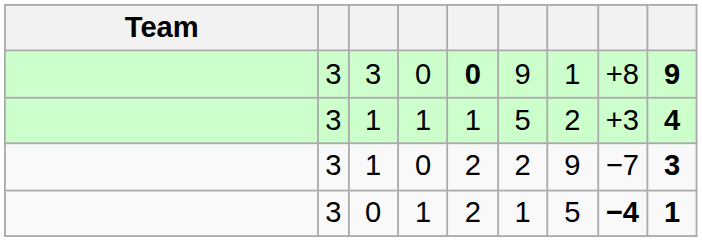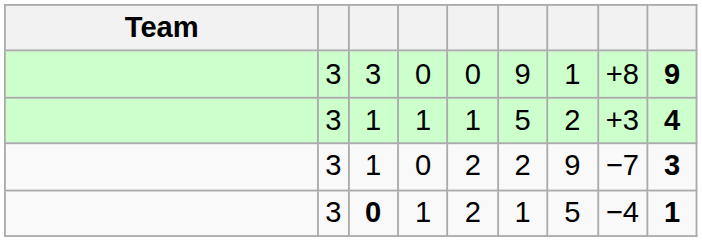(473, 73) bold -> (473, 73) normal
(373, 212) normal -> (373, 212) bold
(622, 212) bold -> (622, 212) normal
